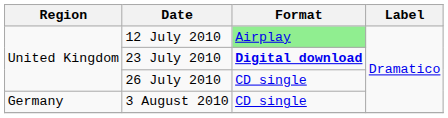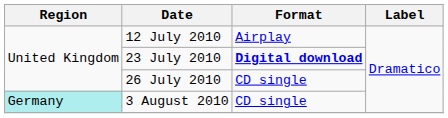(263, 37) lightgreen background -> (263, 37) no background
(36, 102) no background -> (36, 102) paleturquoise background
